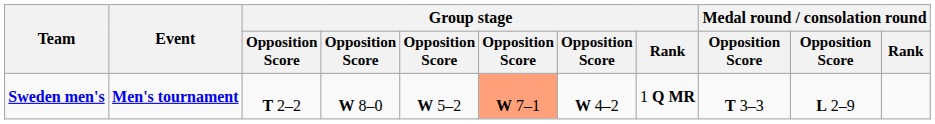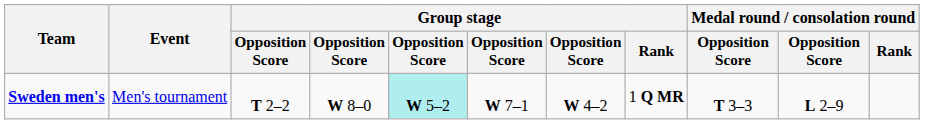(175, 96) bold -> (170, 96) normal
(439, 106) no background -> (428, 106) paleturquoise background
(518, 106) lightsalmon background -> (507, 106) no background
